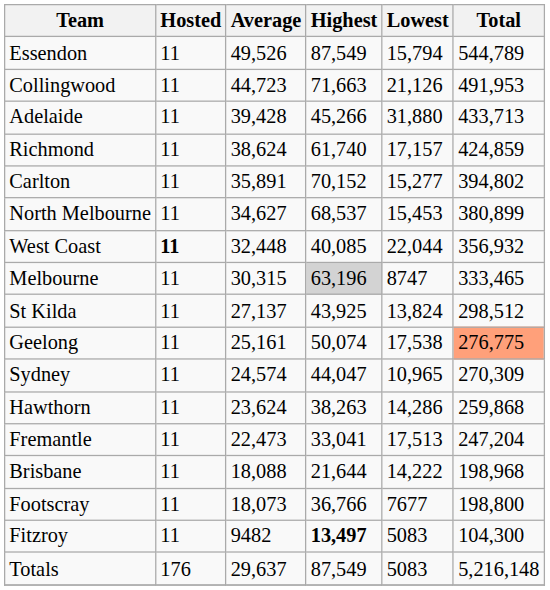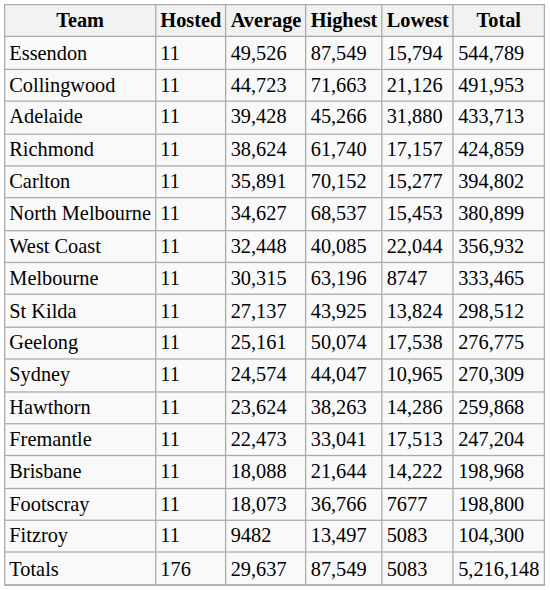(170, 246) bold -> (170, 246) normal
(339, 278) lightgrey background -> (339, 278) no background
(491, 342) lightsalmon background -> (491, 342) no background
(339, 536) bold -> (339, 536) normal
